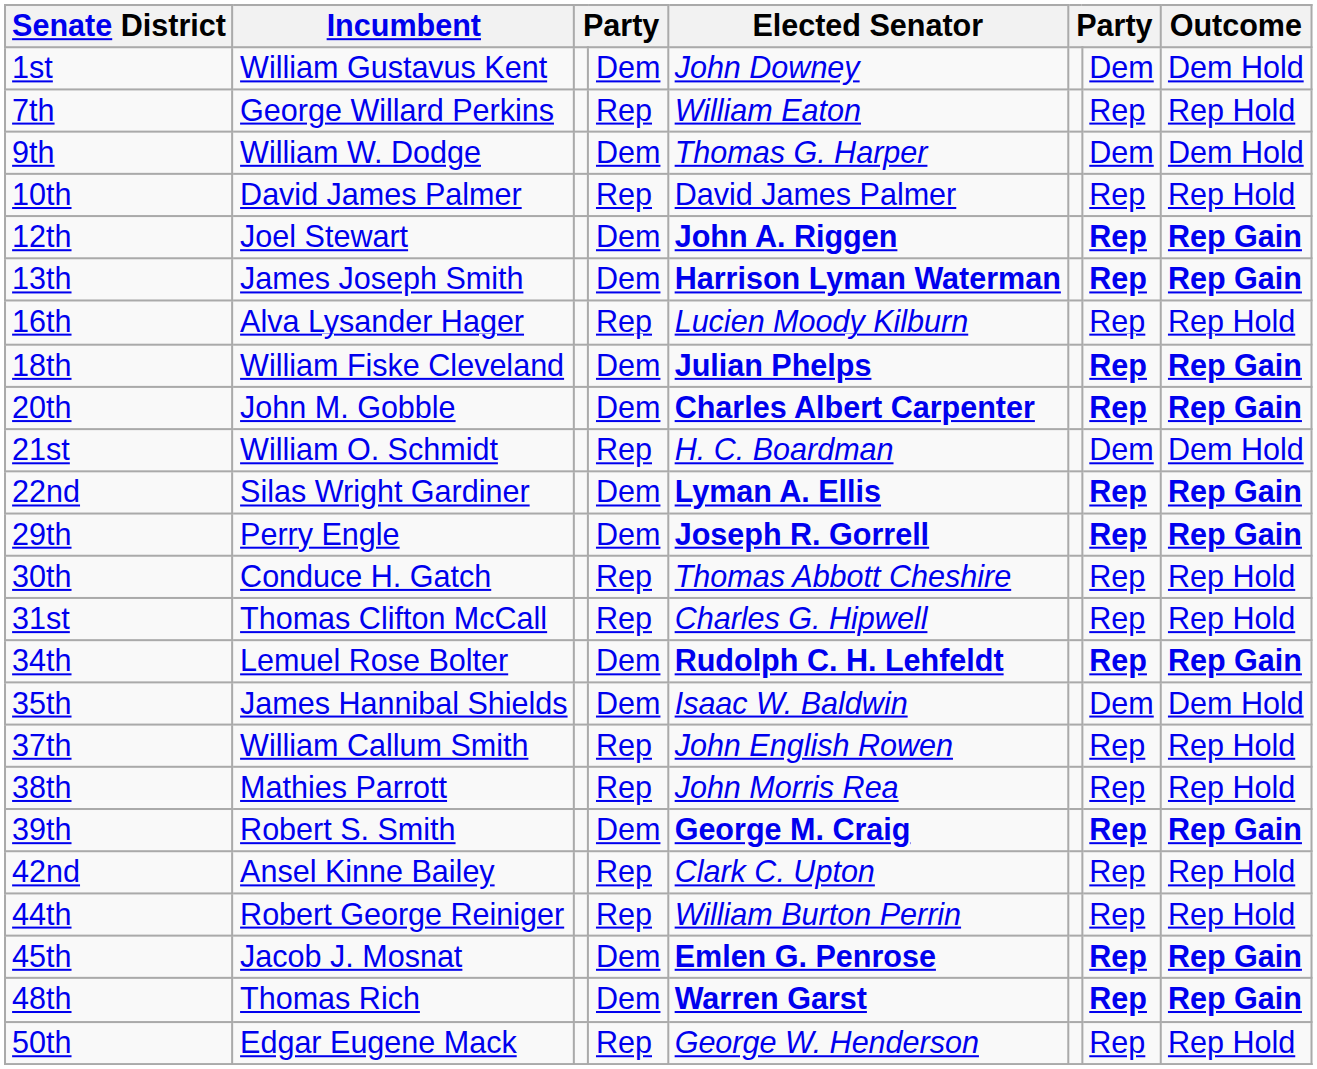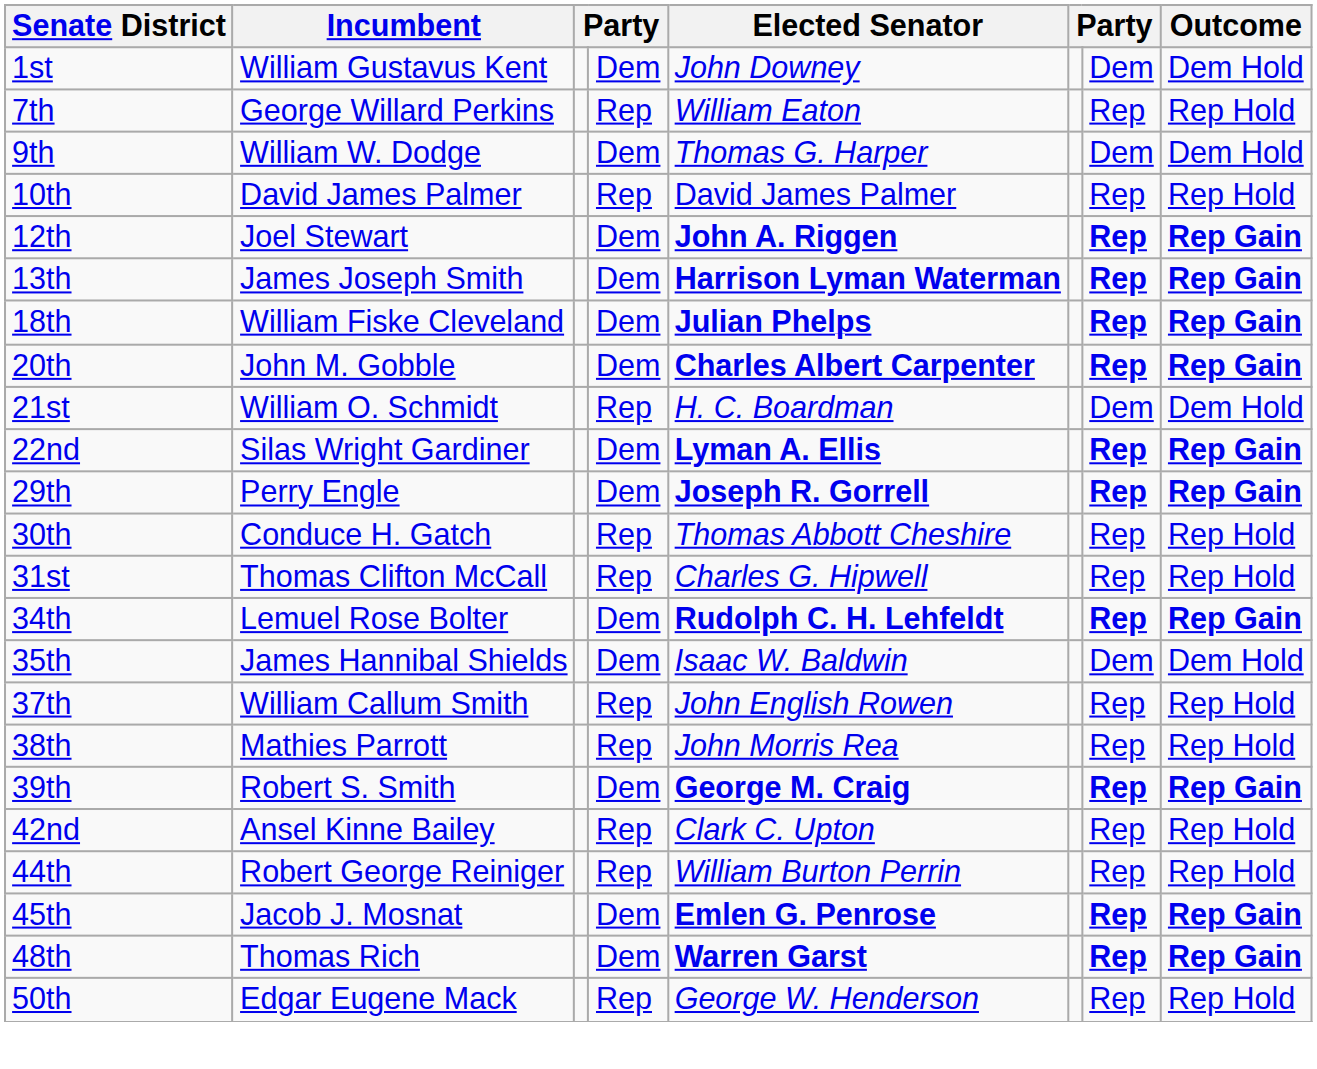- row: (42, 322)
